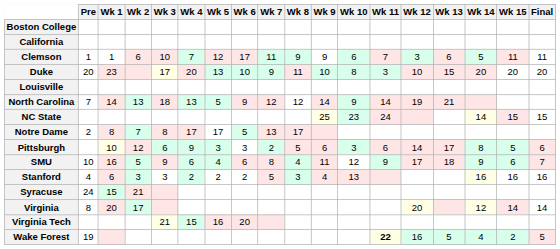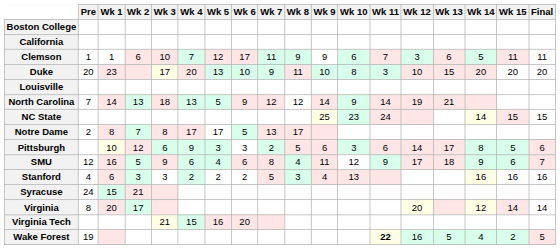(88, 162) 10 -> (88, 162) 12
